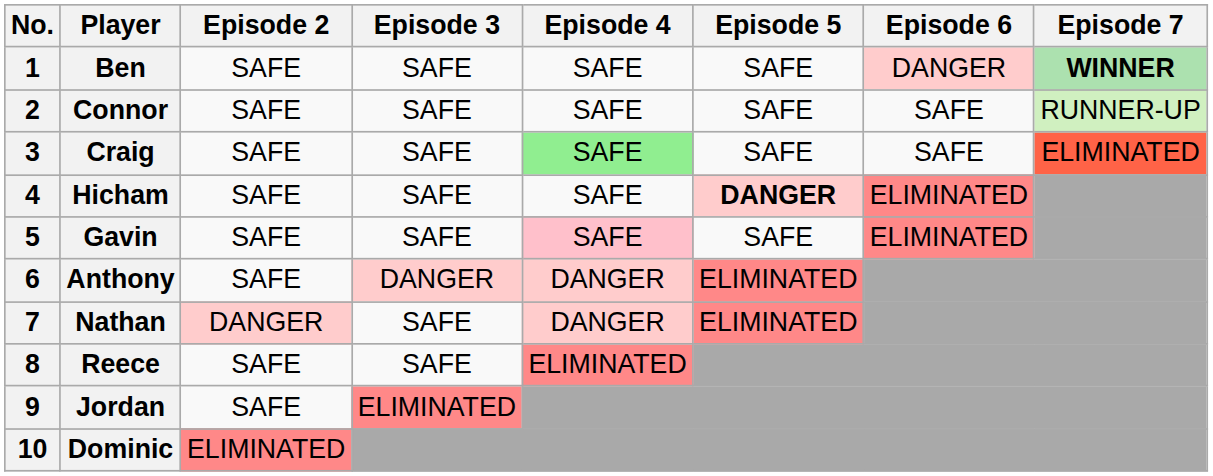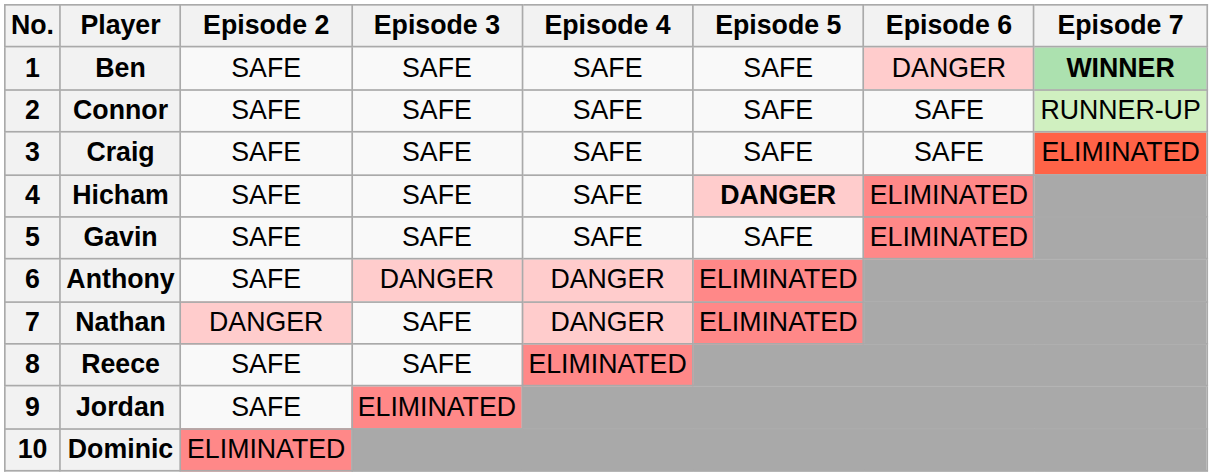(608, 152) lightgreen background -> (608, 152) no background
(608, 237) pink background -> (608, 237) no background
